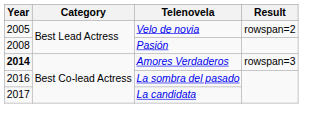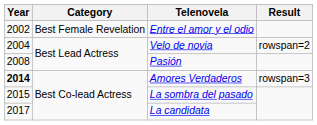+ row: (202, 29)
(18, 29) 2005 -> (18, 45) 2004
(18, 78) 2016 -> (18, 95) 2015
